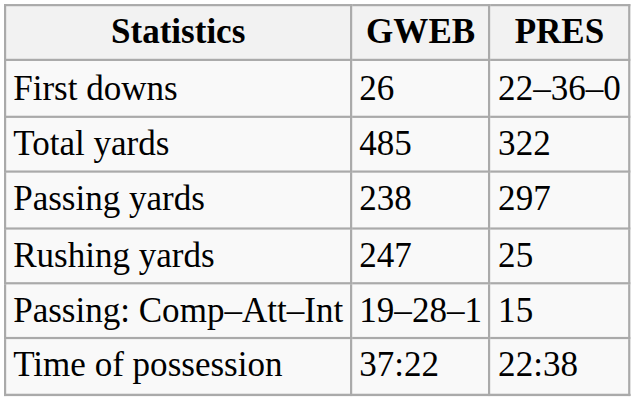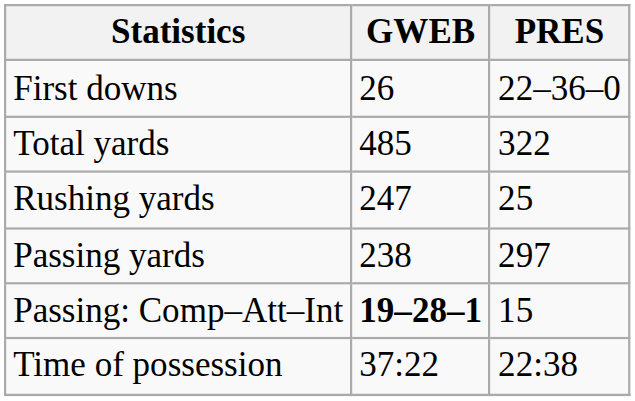rows swapped: (114, 254) <-> (109, 199)
(421, 310) normal -> (421, 310) bold
